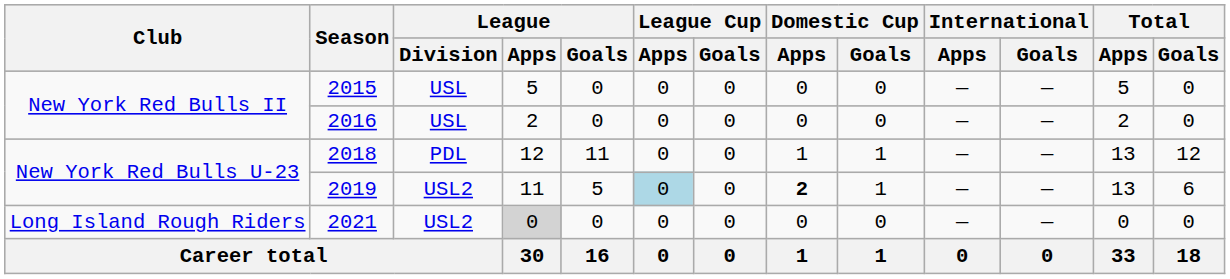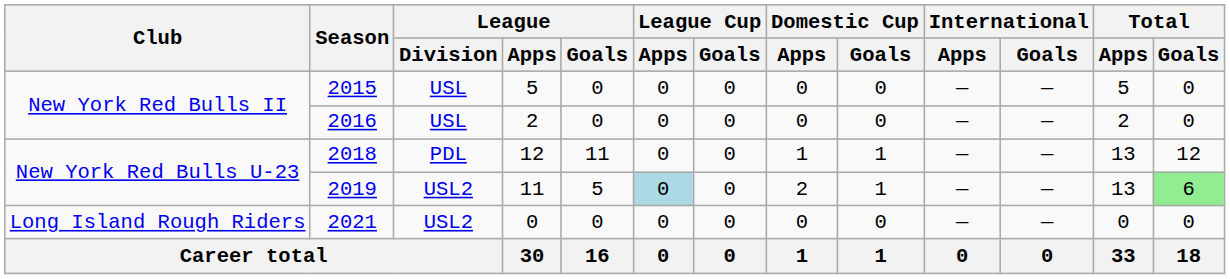(802, 189) bold -> (802, 189) normal
(1189, 189) no background -> (1189, 189) lightgreen background
(532, 222) lightgrey background -> (532, 222) no background
